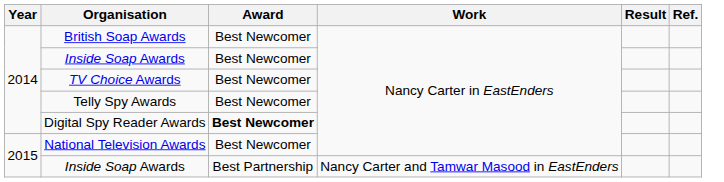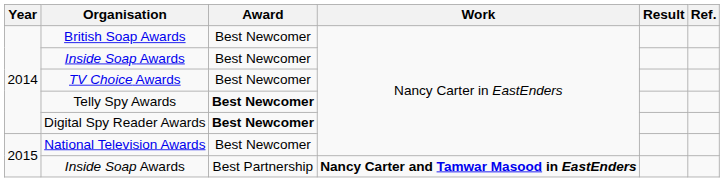(263, 101) normal -> (263, 101) bold
(469, 166) normal -> (478, 166) bold
